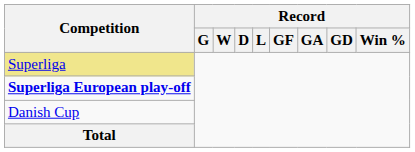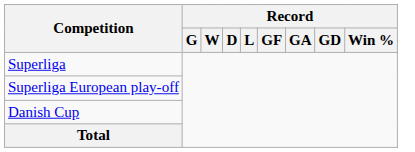(37, 64) khaki background -> (37, 64) no background
(99, 87) bold -> (93, 87) normal
